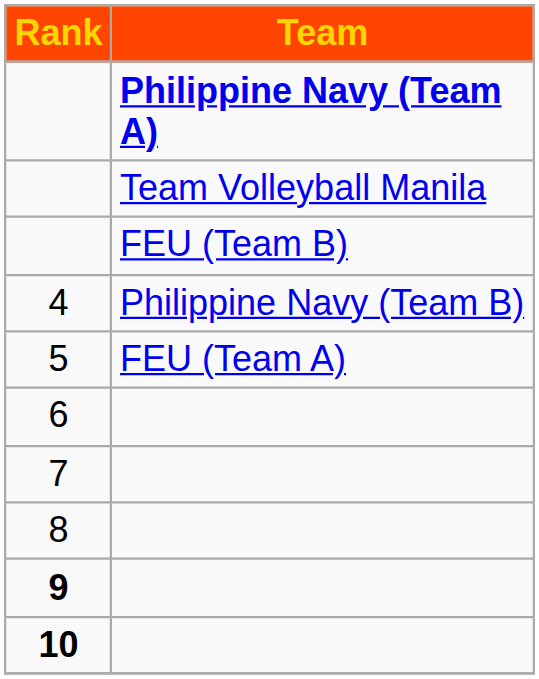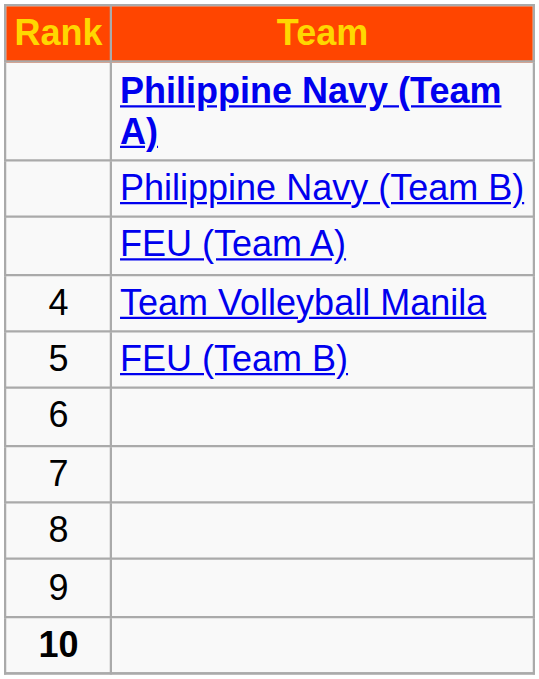(303, 187) Team Volleyball Manila -> (322, 187) Philippine Navy (Team B)
(234, 244) FEU (Team B) -> (233, 244) FEU (Team A)
(322, 301) Philippine Navy (Team B) -> (303, 301) Team Volleyball Manila
(233, 359) FEU (Team A) -> (234, 359) FEU (Team B)
(58, 587) bold -> (58, 587) normal
